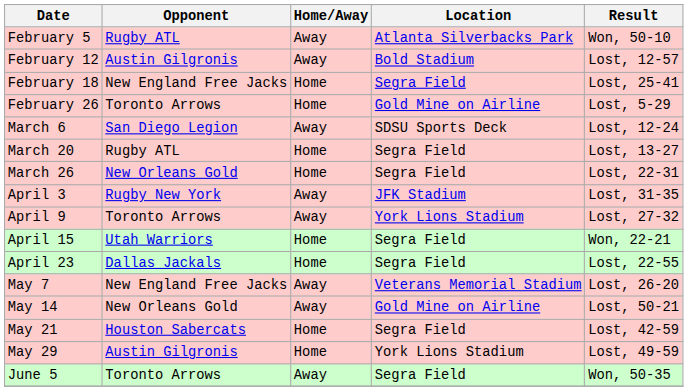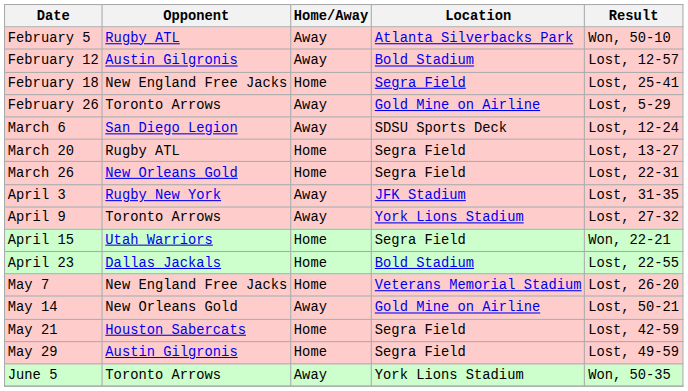(310, 106) Home -> (310, 106) Away
(420, 263) Segra Field -> (424, 263) Bold Stadium
(310, 285) Away -> (310, 285) Home
(449, 353) York Lions Stadium -> (420, 353) Segra Field
(420, 375) Segra Field -> (449, 375) York Lions Stadium
